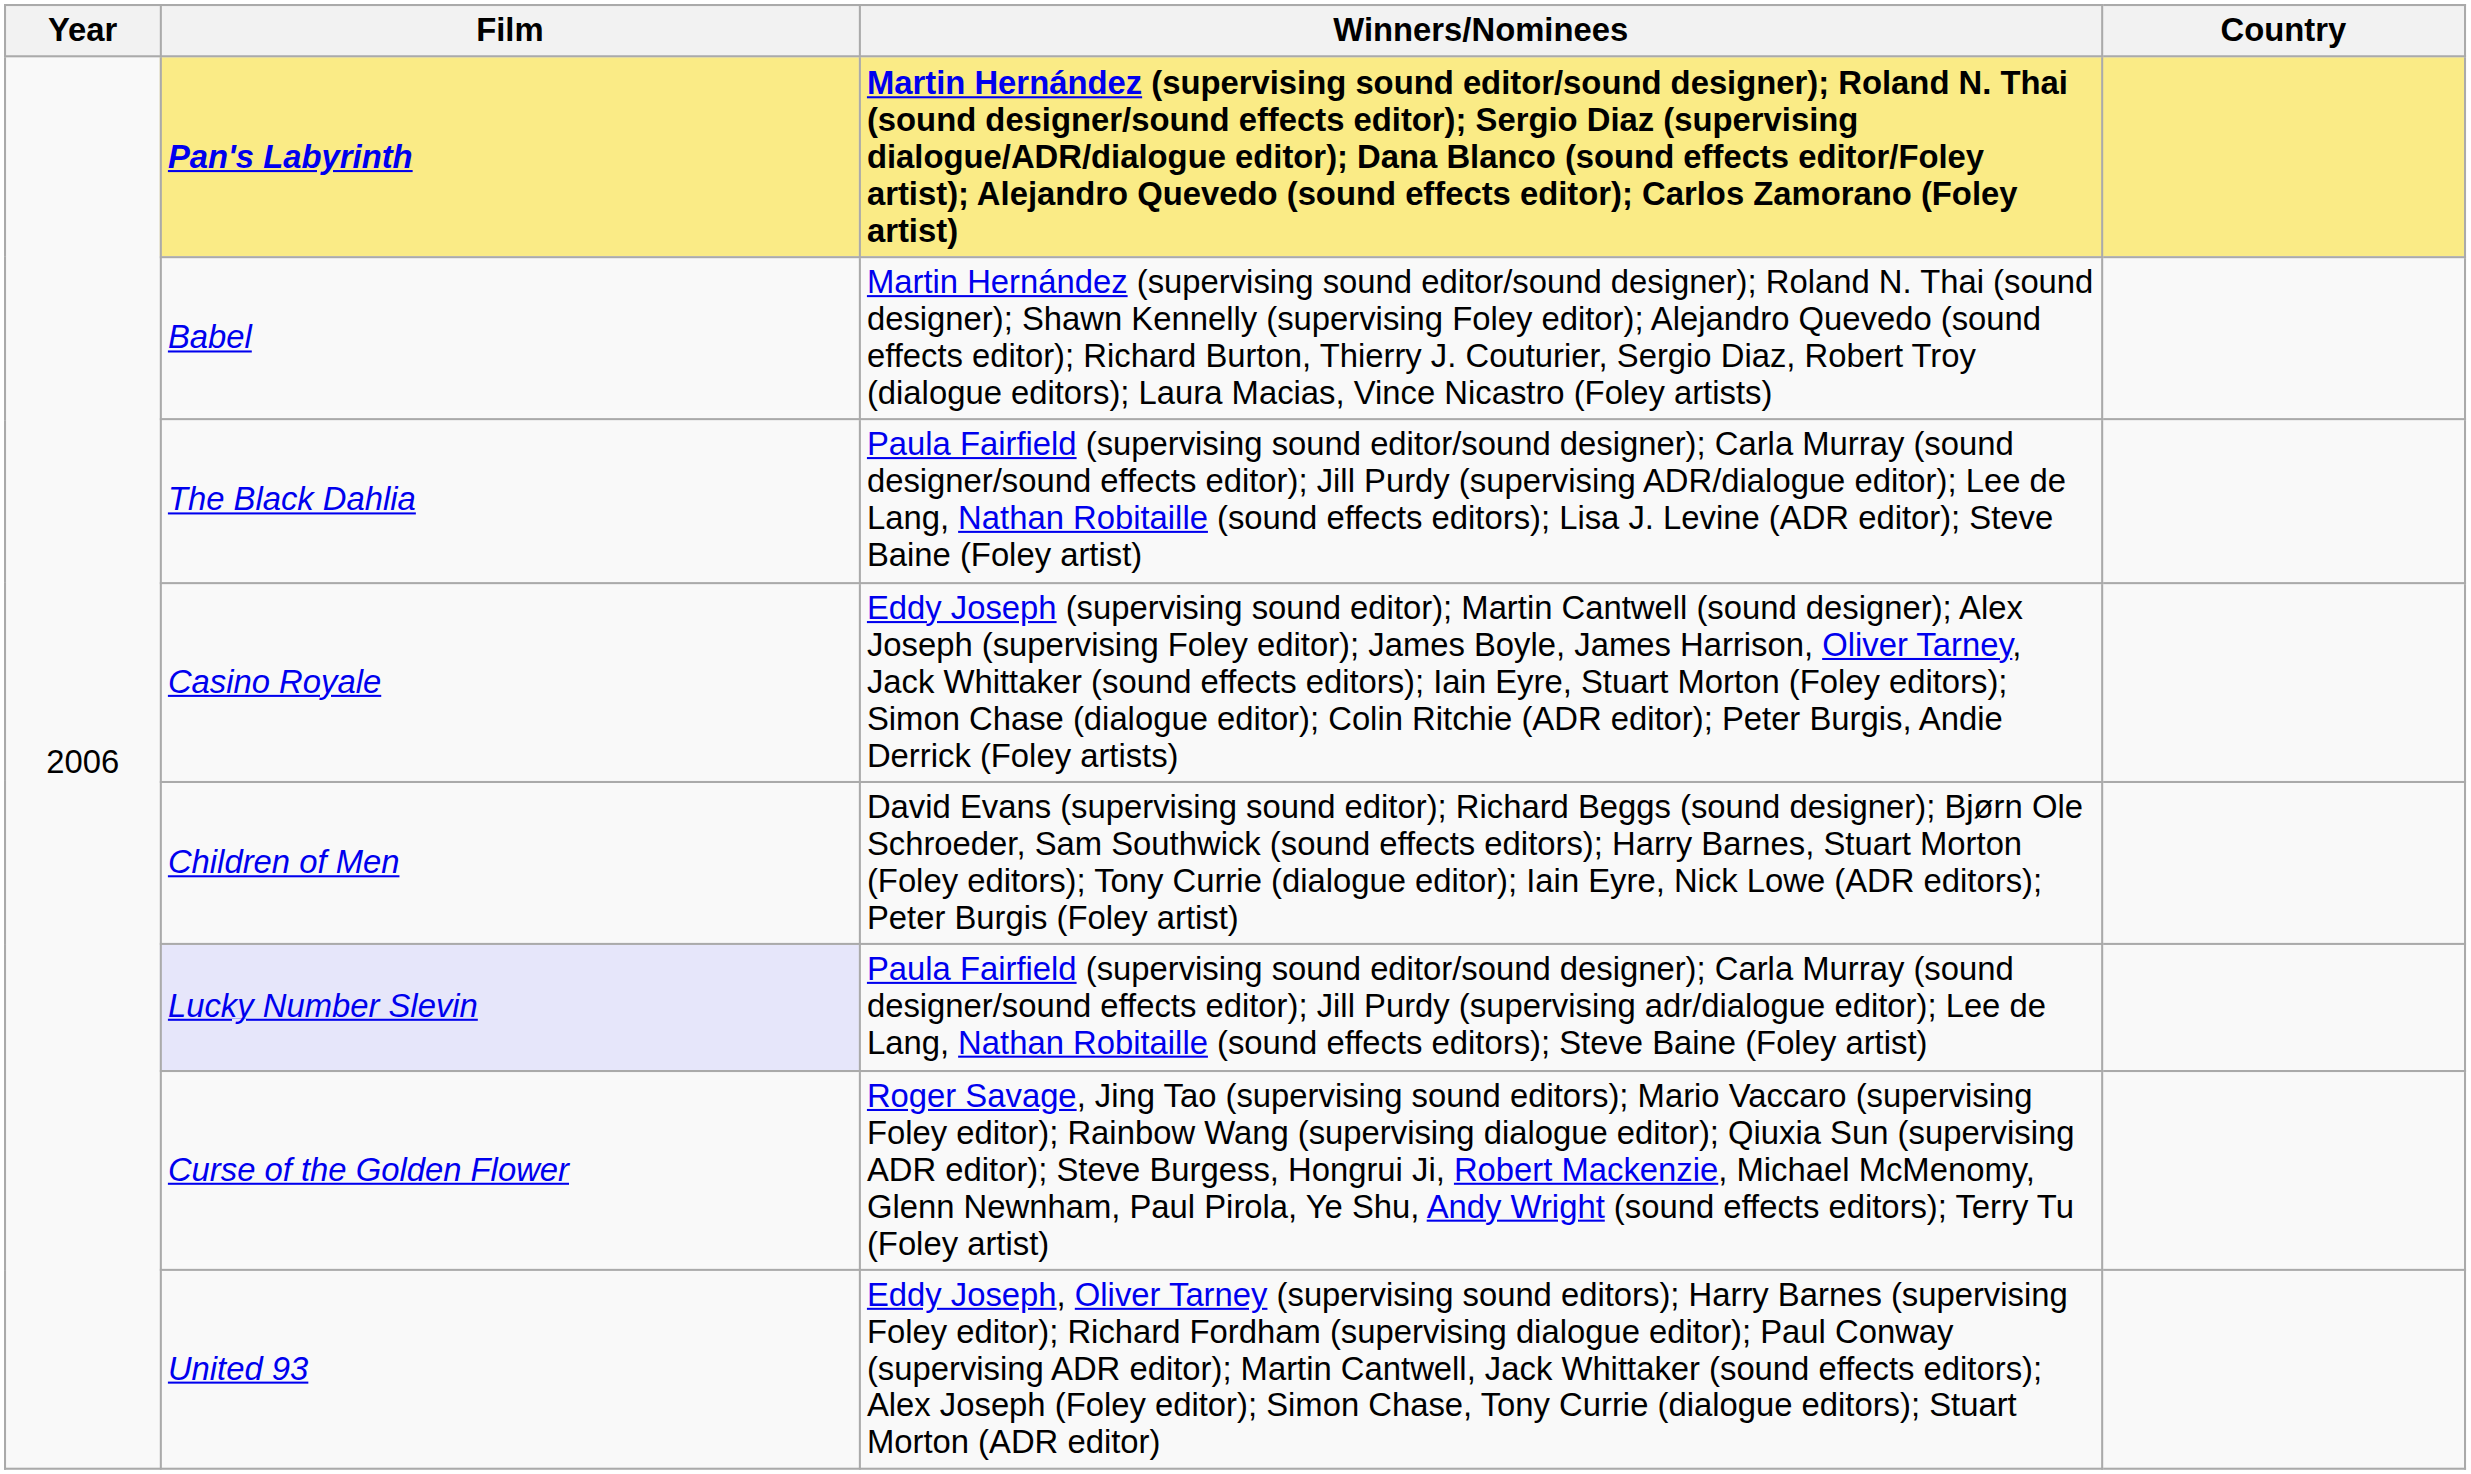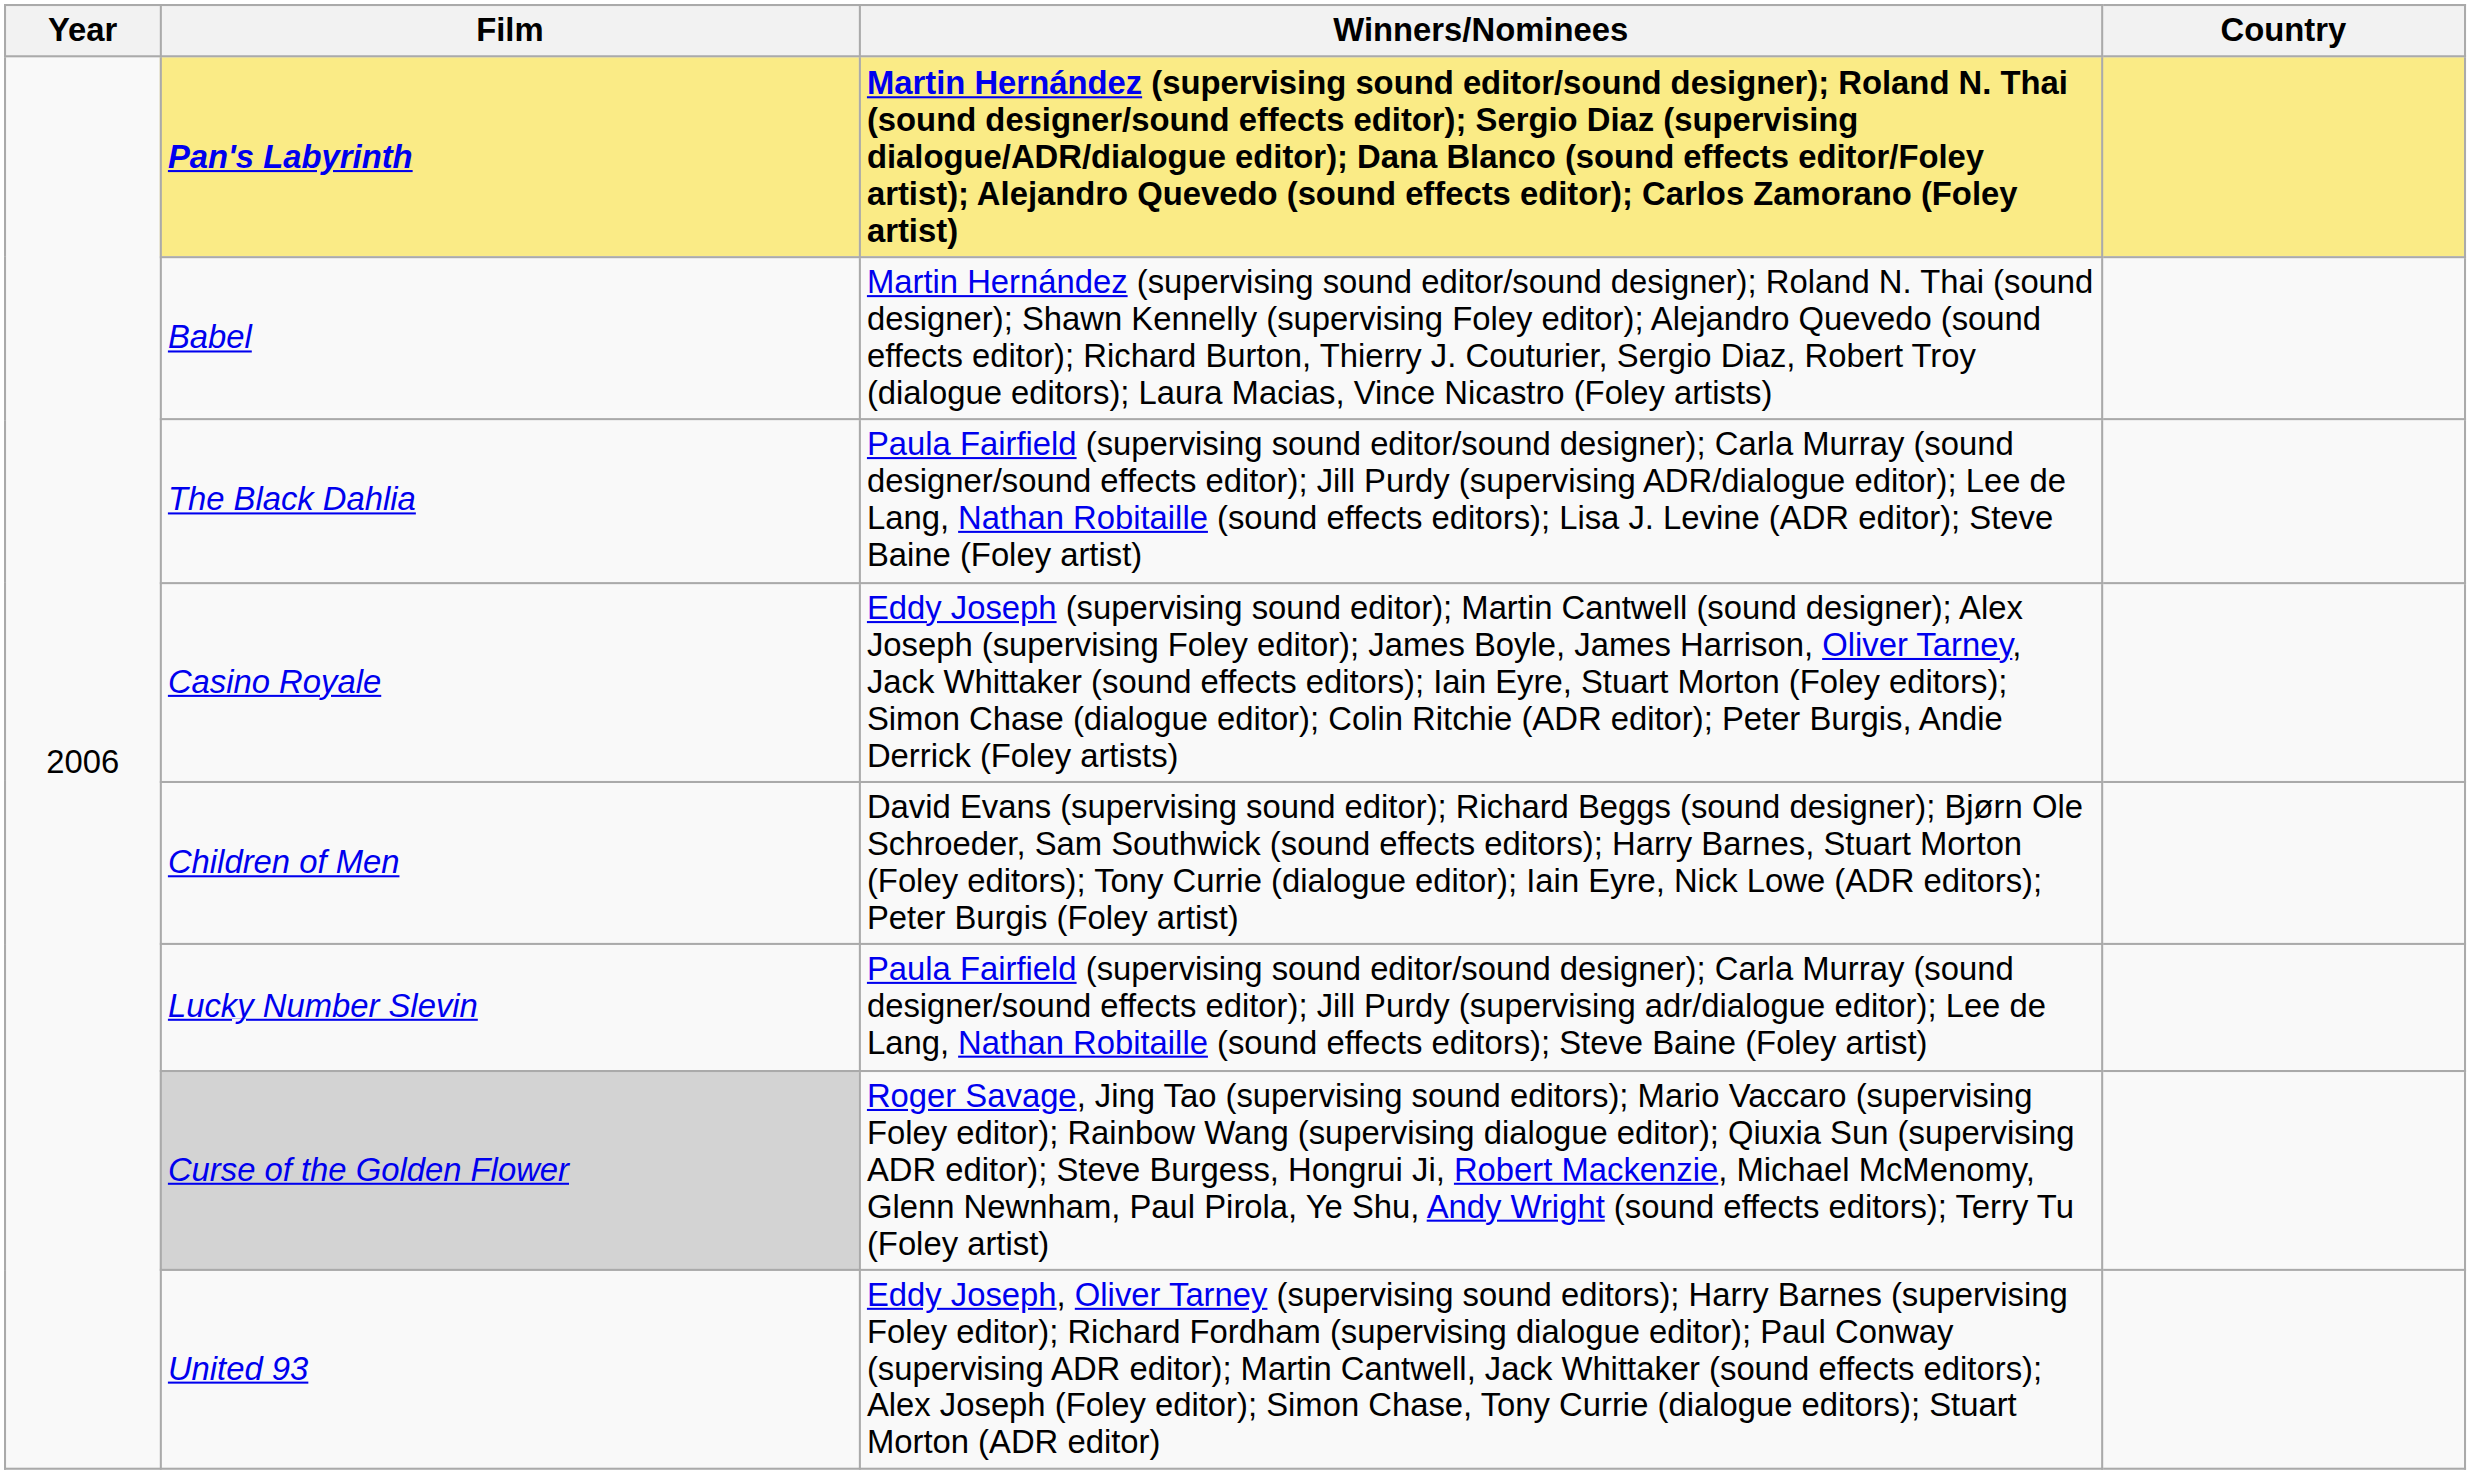(323, 1006) lavender background -> (323, 1006) no background
(368, 1169) no background -> (368, 1169) lightgrey background
